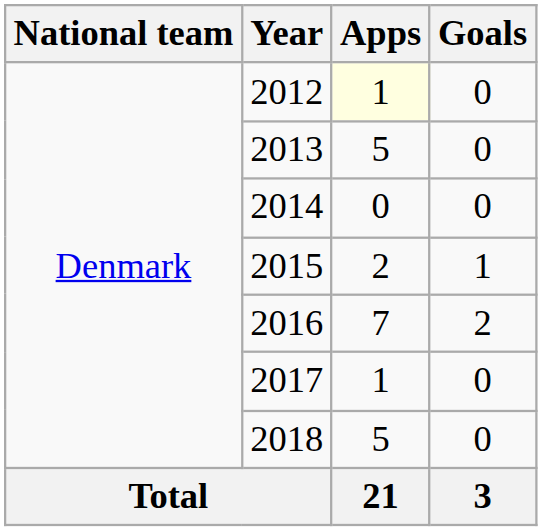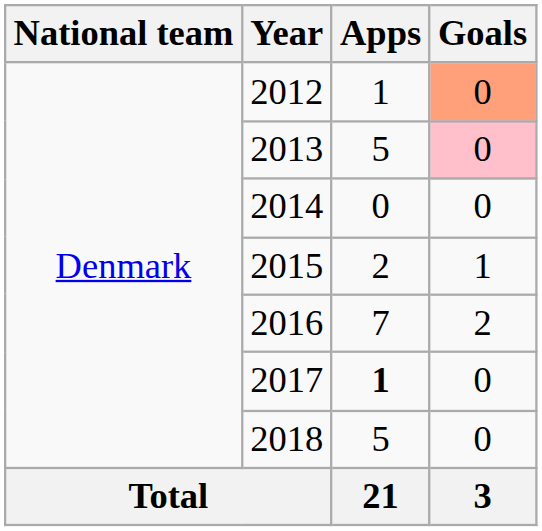(381, 91) lightyellow background -> (381, 91) no background
(483, 91) no background -> (483, 91) lightsalmon background
(483, 149) no background -> (483, 149) pink background
(381, 380) normal -> (381, 380) bold
